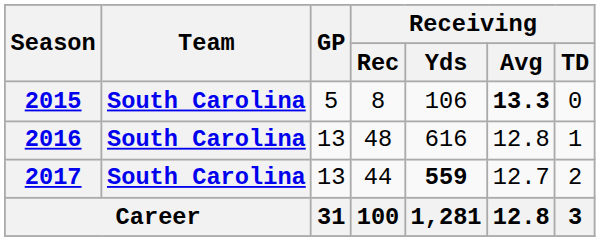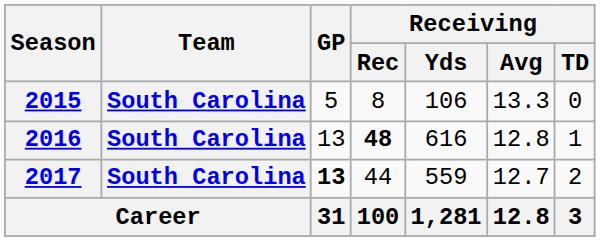(521, 101) bold -> (521, 101) normal
(378, 140) normal -> (378, 140) bold
(331, 178) normal -> (331, 178) bold
(446, 178) bold -> (446, 178) normal
